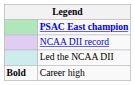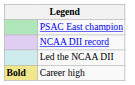(84, 27) bold -> (81, 27) normal
(16, 73) no background -> (16, 73) khaki background
